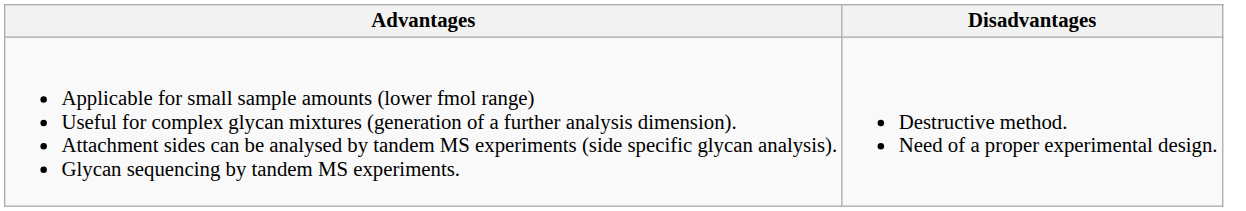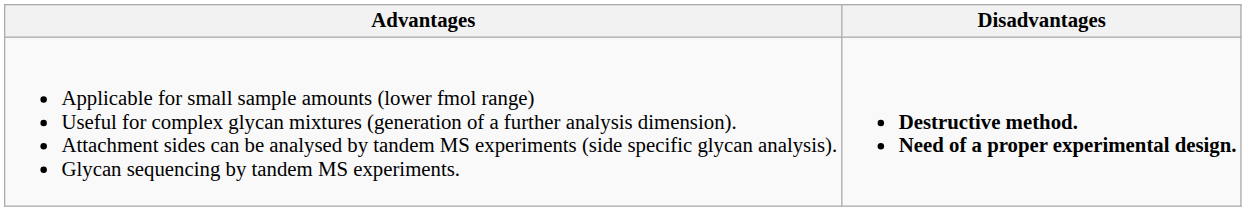(1032, 133) normal -> (1042, 133) bold
